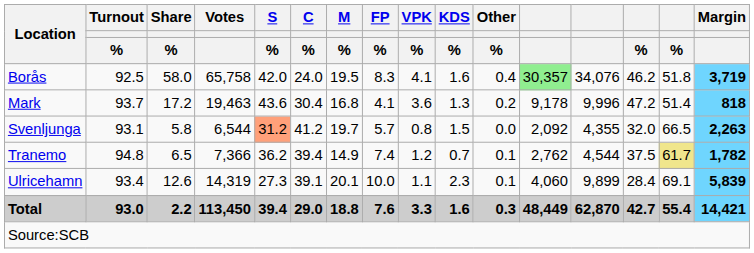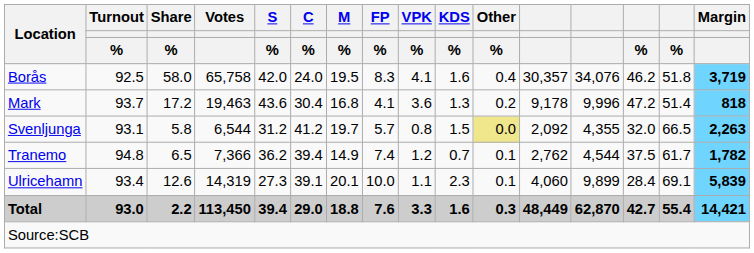(545, 77) lightgreen background -> (545, 77) no background
(273, 129) lightsalmon background -> (273, 129) no background
(506, 129) no background -> (506, 129) khaki background
(677, 155) khaki background -> (677, 155) no background
